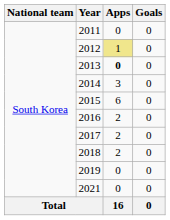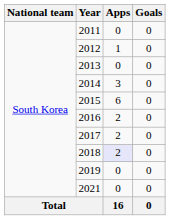(118, 48) khaki background -> (118, 48) no background
(118, 65) bold -> (118, 65) normal
(118, 153) no background -> (118, 153) lavender background
